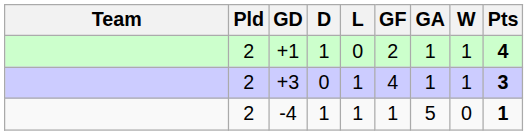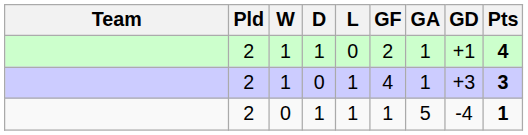columns swapped: (466, 20) <-> (288, 20)
